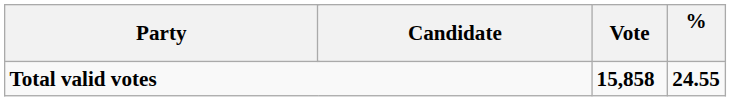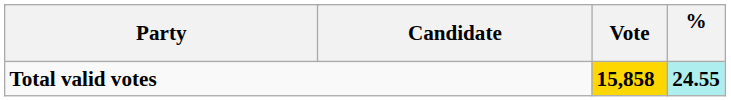(626, 78) no background -> (626, 78) gold background
(696, 78) no background -> (696, 78) paleturquoise background
